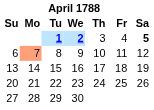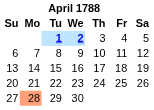(146, 38) bold -> (146, 38) normal
(37, 53) lightsalmon background -> (37, 53) no background
(34, 98) no background -> (34, 98) lightsalmon background
